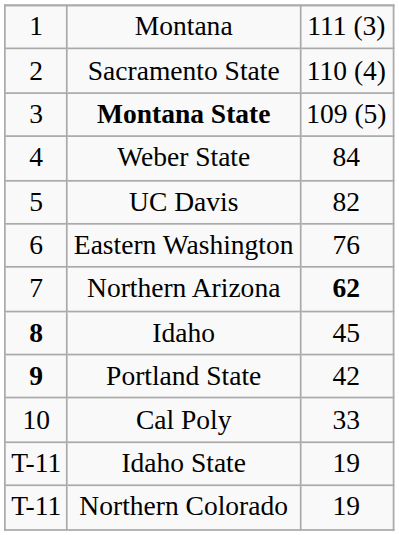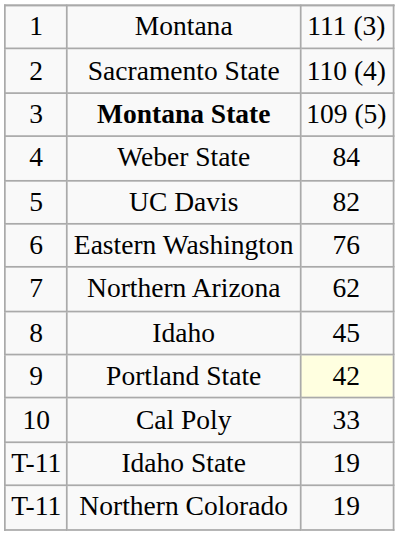(346, 288) bold -> (346, 288) normal
(36, 332) bold -> (36, 332) normal
(36, 376) bold -> (36, 376) normal
(346, 376) no background -> (346, 376) lightyellow background
